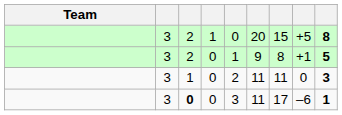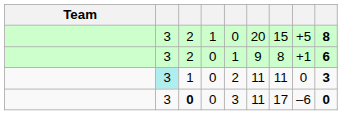(326, 57) 5 -> (326, 57) 6
(167, 78) no background -> (167, 78) paleturquoise background
(326, 99) 1 -> (326, 99) 0
